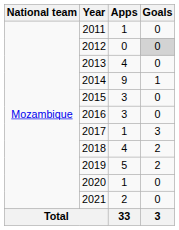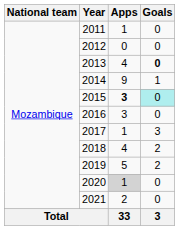(157, 47) lightgrey background -> (157, 47) no background
(157, 64) normal -> (157, 64) bold
(124, 98) normal -> (124, 98) bold
(157, 98) no background -> (157, 98) paleturquoise background
(124, 183) no background -> (124, 183) lightgrey background
